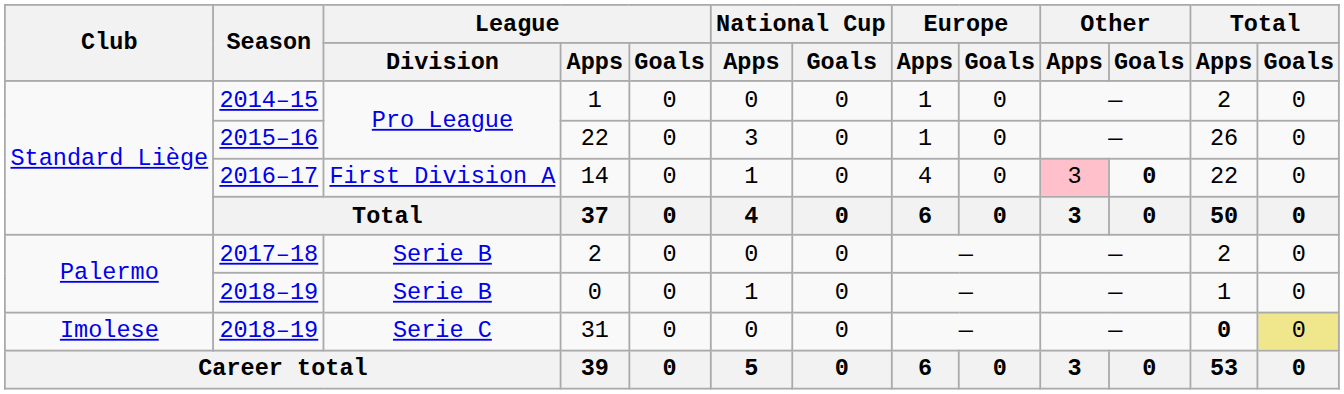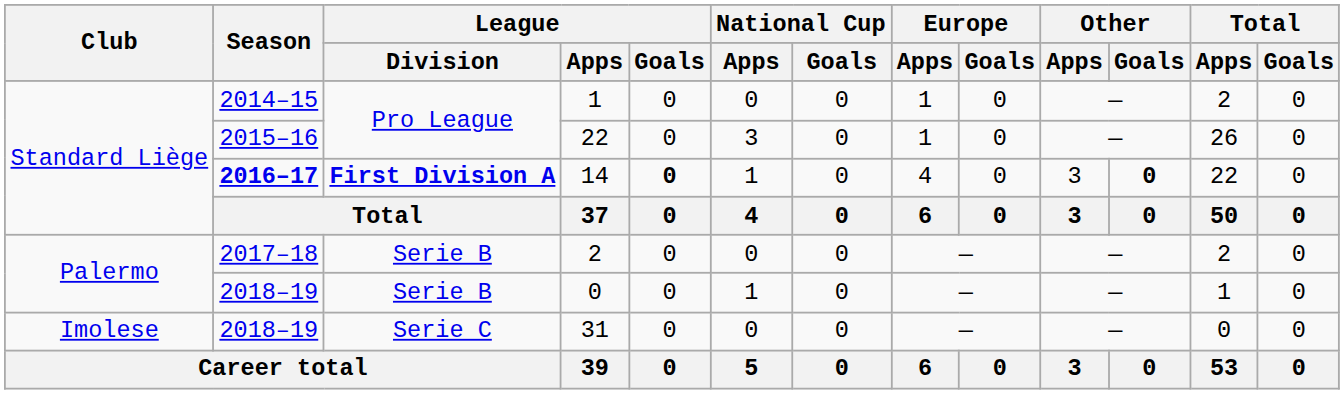(269, 177) normal -> (269, 177) bold
(442, 177) normal -> (442, 177) bold
(670, 177) normal -> (670, 177) bold
(1075, 177) pink background -> (1075, 177) no background
(1224, 331) bold -> (1224, 331) normal
(1299, 331) khaki background -> (1299, 331) no background
